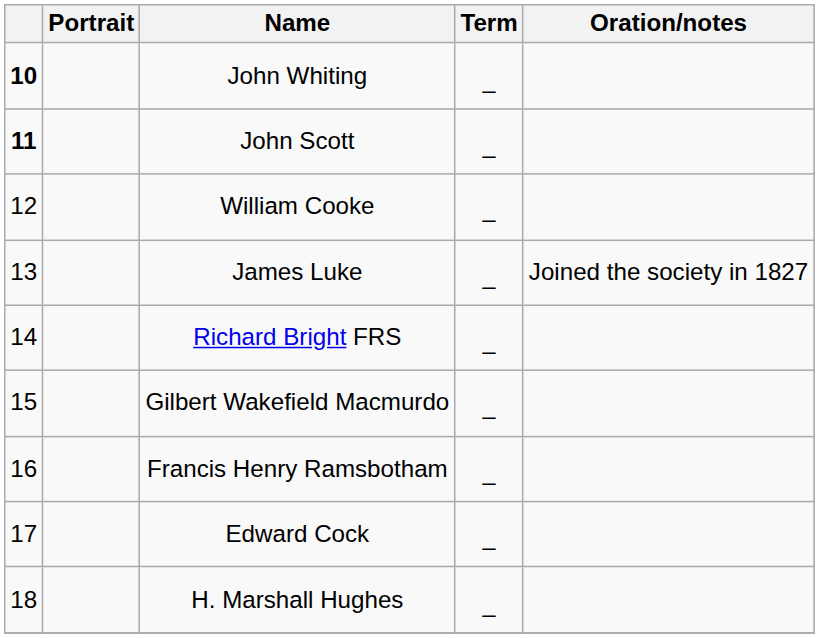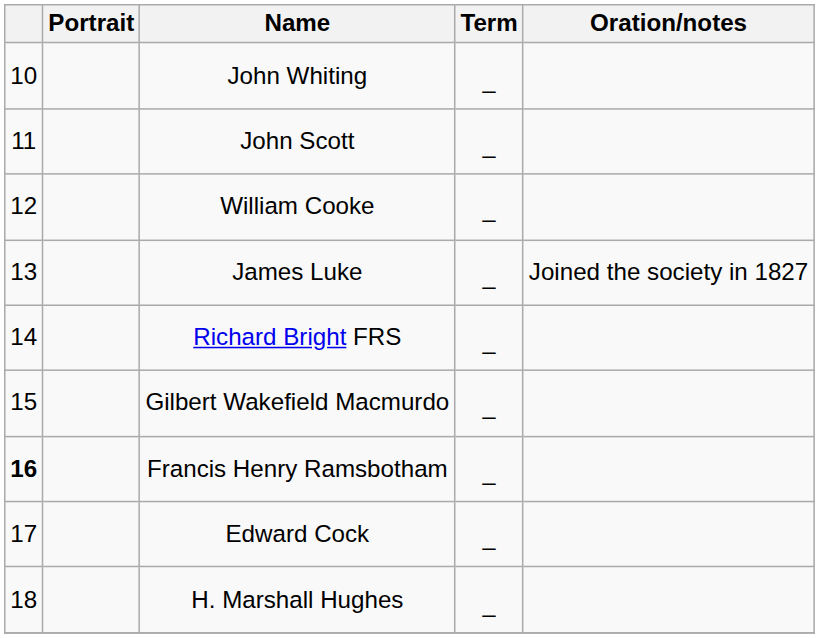(24, 75) bold -> (24, 75) normal
(24, 141) bold -> (24, 141) normal
(24, 468) normal -> (24, 468) bold
